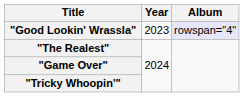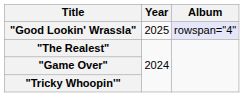(157, 30) 2023 -> (157, 30) 2025
